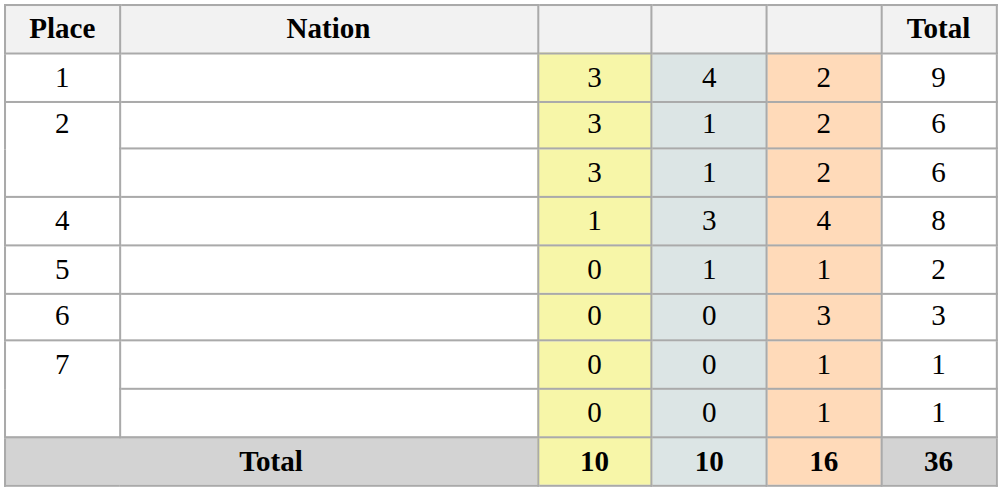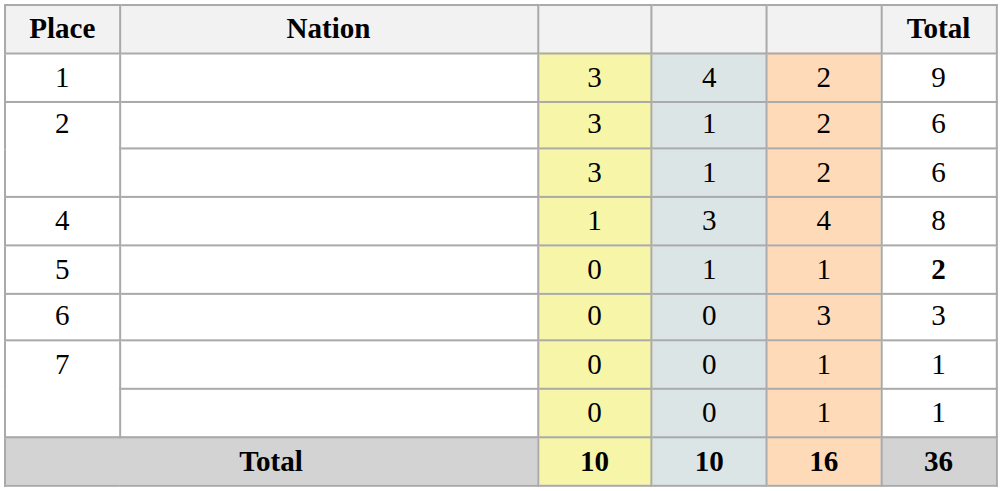(938, 268) normal -> (938, 268) bold
